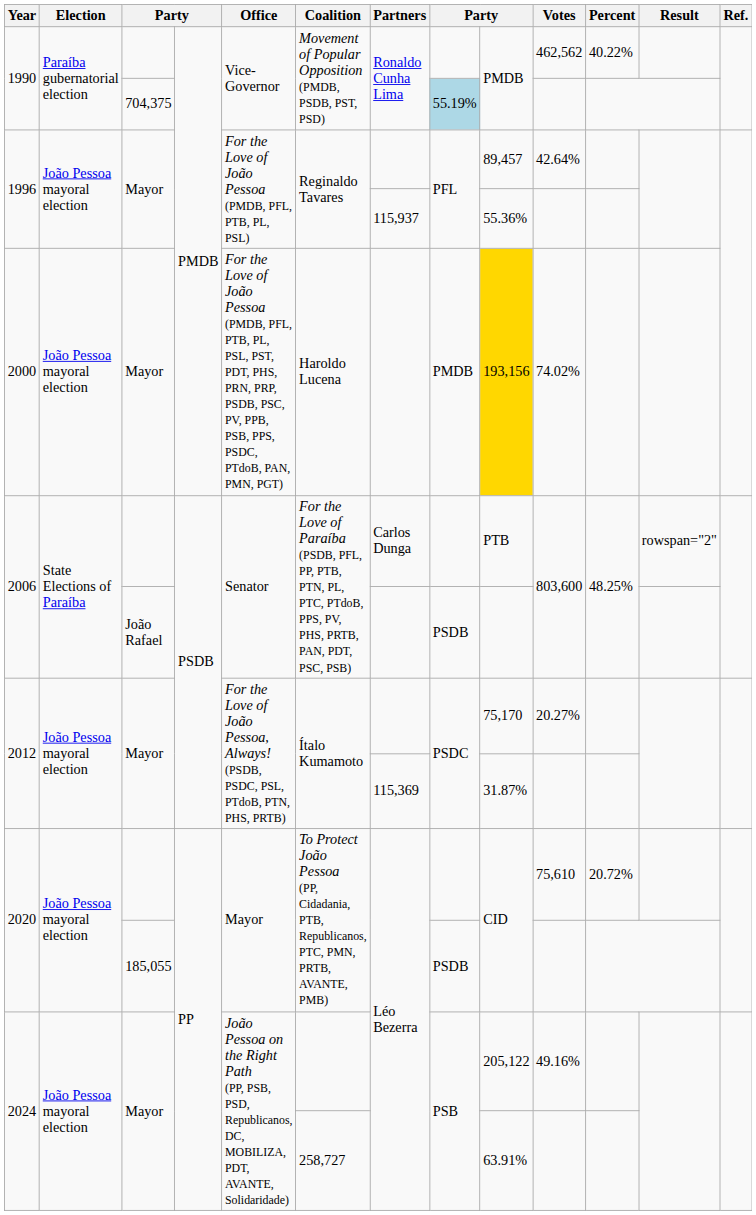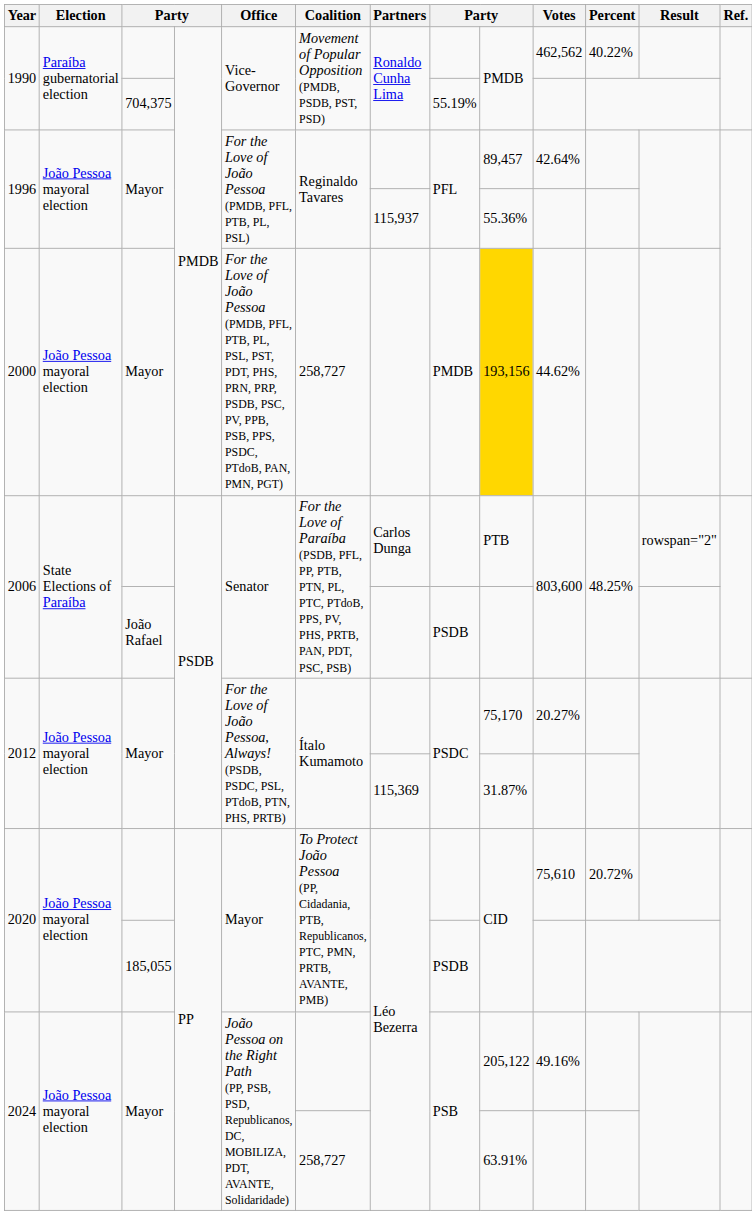(455, 104) lightblue background -> (455, 104) no background
(322, 371) Haroldo Lucena -> (322, 371) 258,727
(558, 371) 74.02% -> (558, 371) 44.62%
